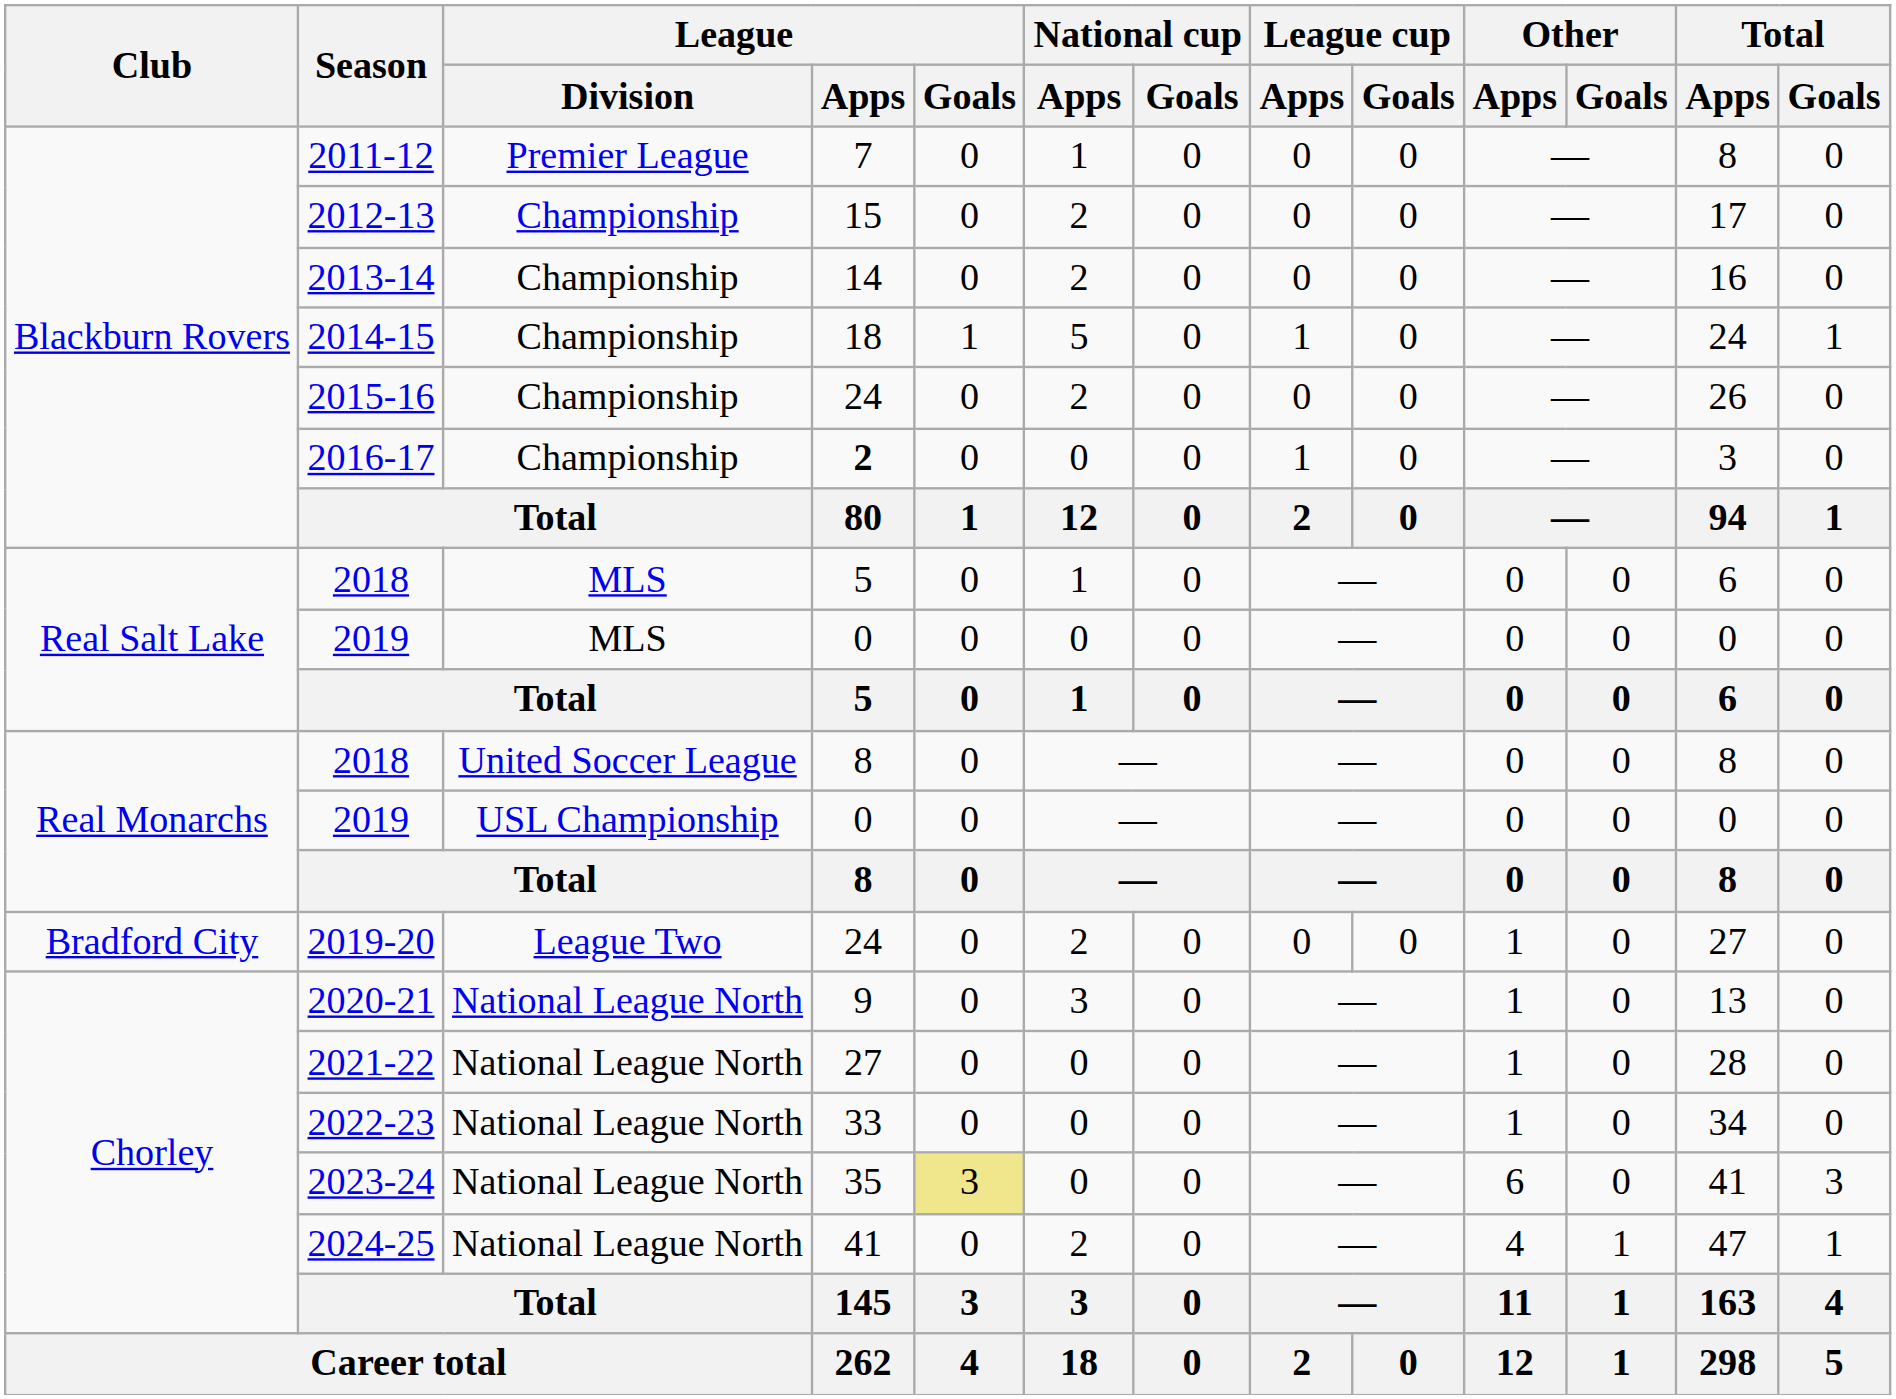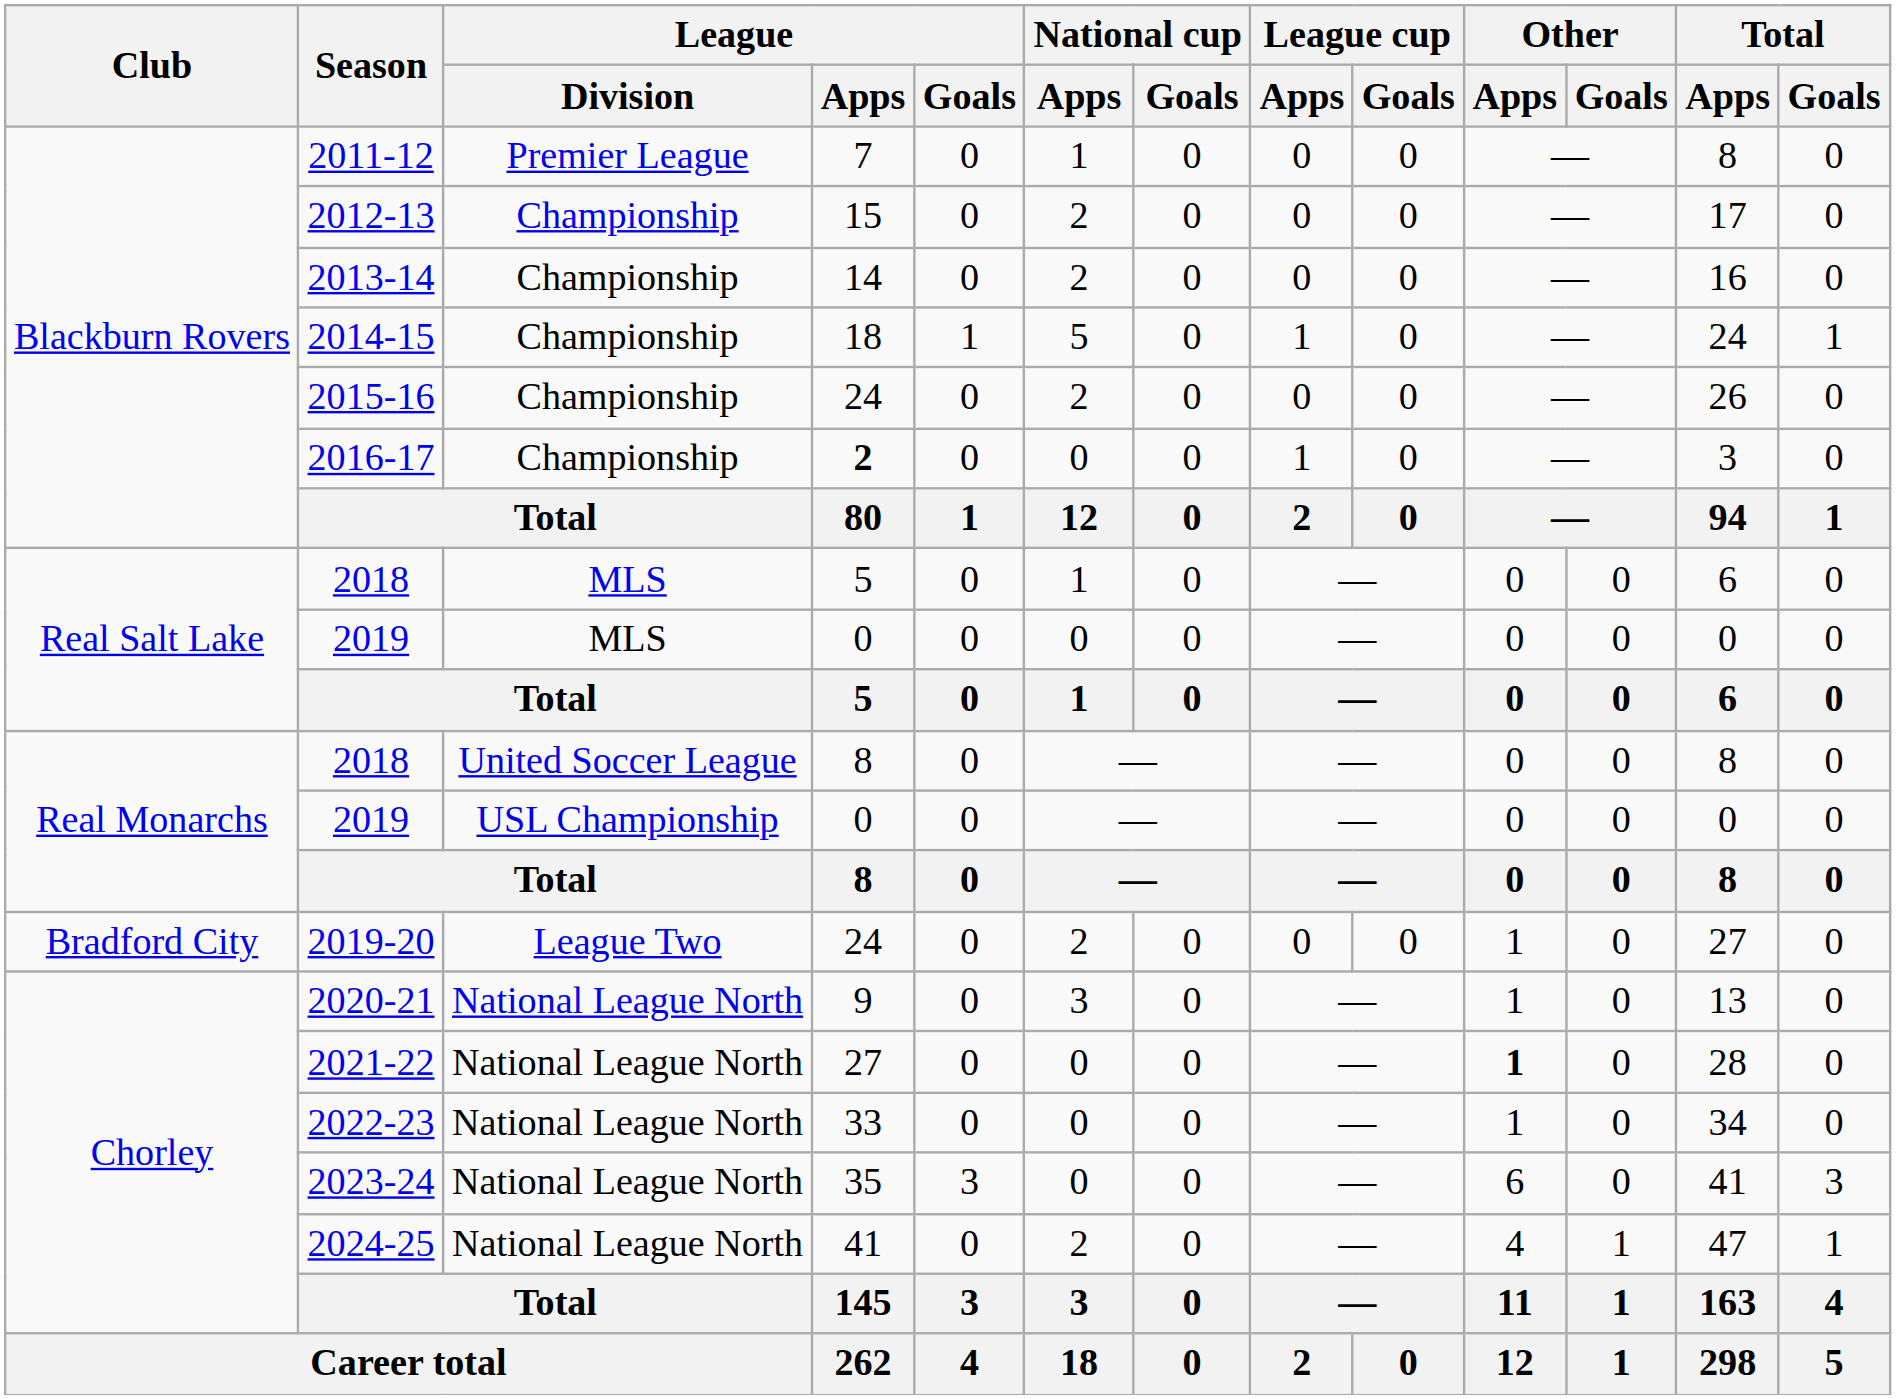(1515, 1061) normal -> (1515, 1061) bold
(969, 1182) khaki background -> (969, 1182) no background
